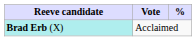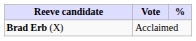(35, 28) paleturquoise background -> (35, 28) no background
